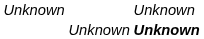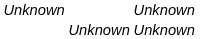(167, 30) bold -> (164, 30) normal
